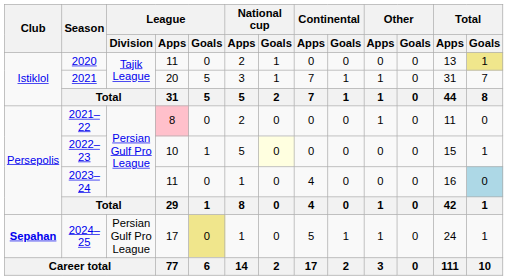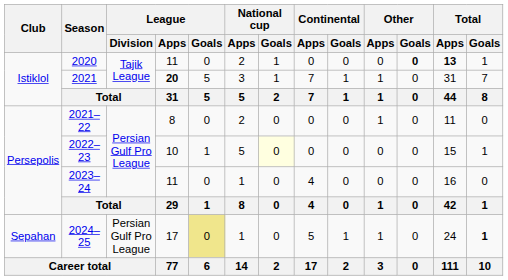(415, 61) normal -> (415, 61) bold
(450, 61) normal -> (450, 61) bold
(485, 61) khaki background -> (485, 61) no background
(172, 79) normal -> (172, 79) bold
(172, 121) pink background -> (172, 121) no background
(485, 181) lightblue background -> (485, 181) no background
(33, 236) bold -> (33, 236) normal
(485, 236) normal -> (485, 236) bold
